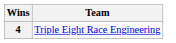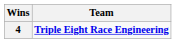(97, 30) normal -> (102, 30) bold
